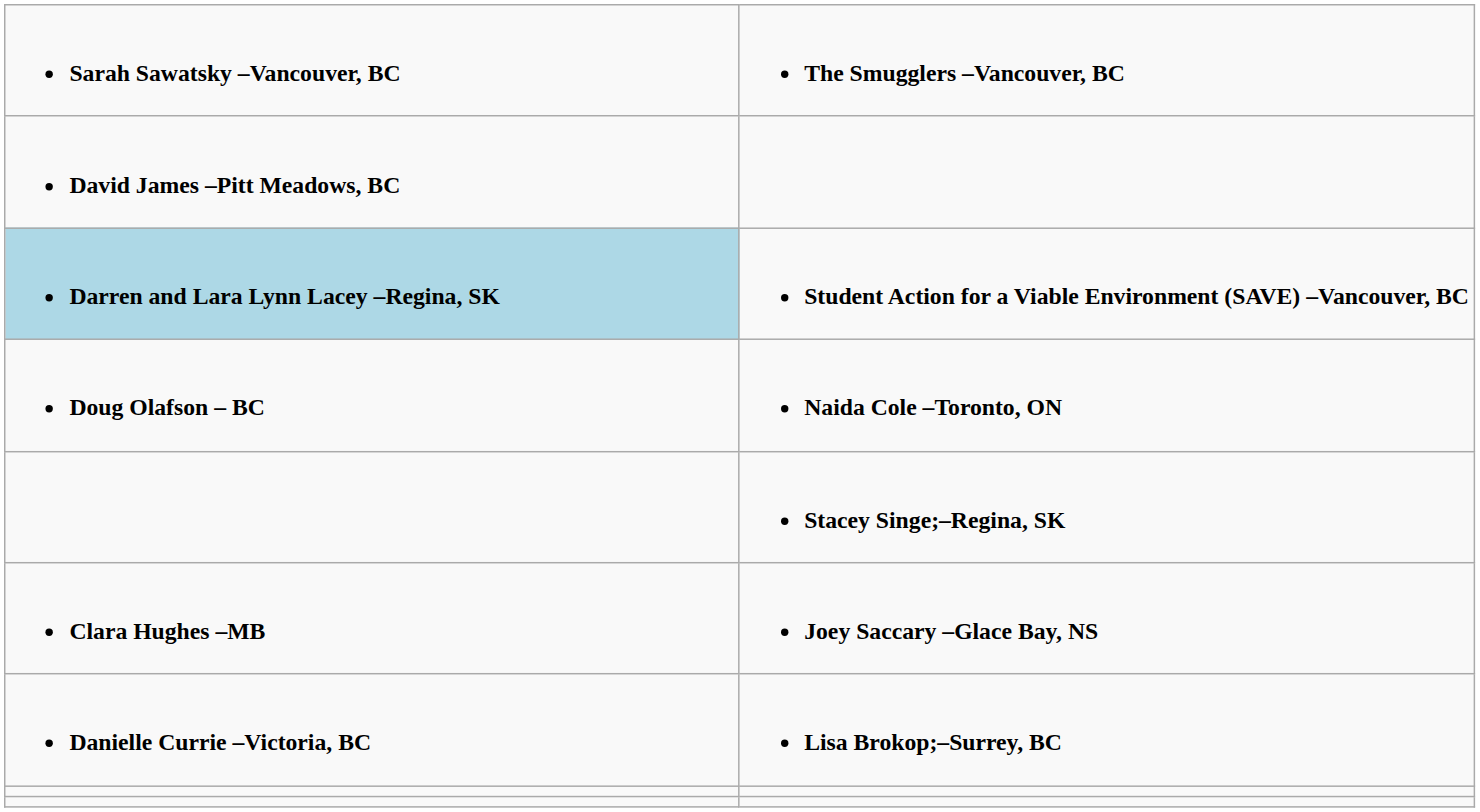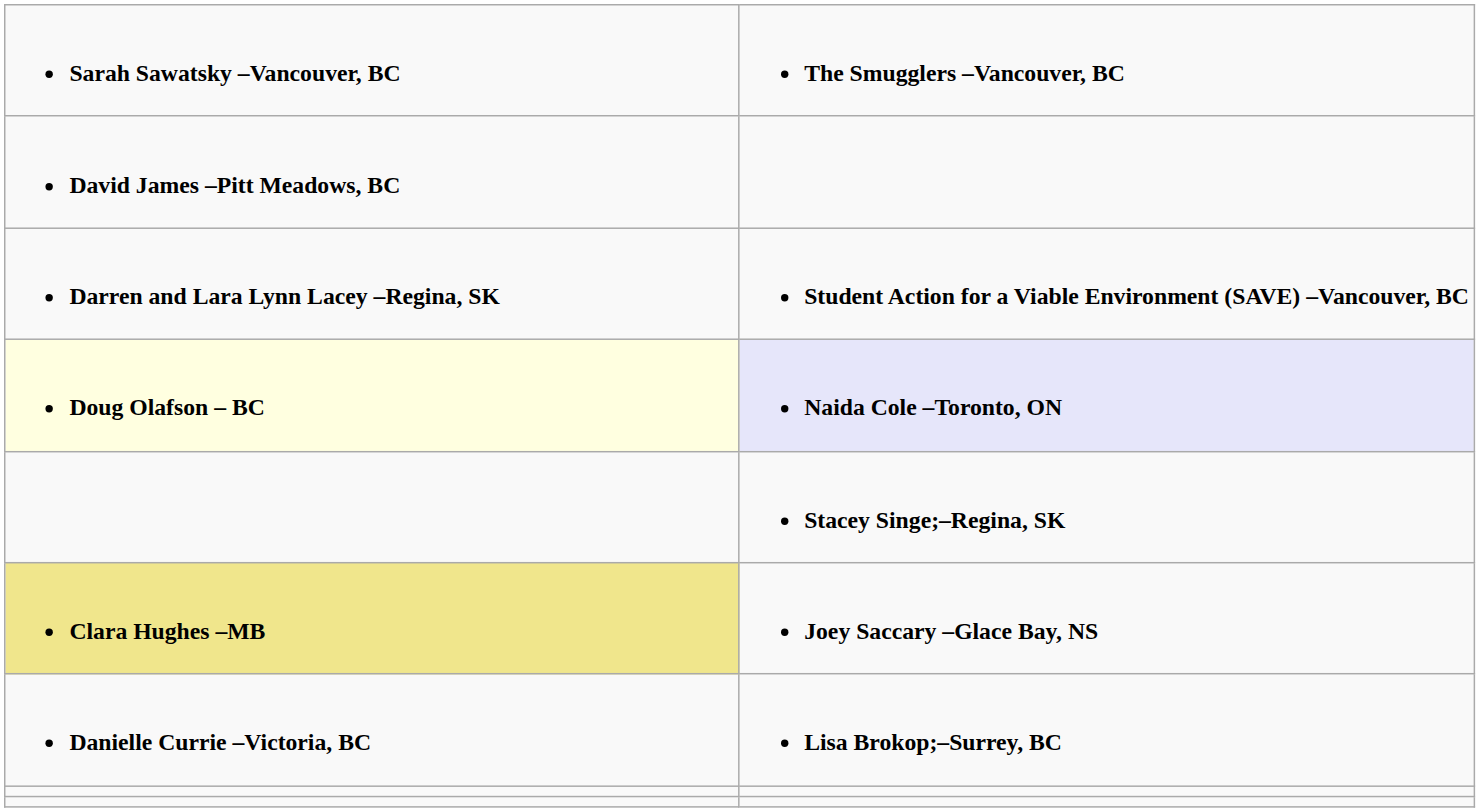(372, 297) lightblue background -> (372, 297) no background
(372, 409) no background -> (372, 409) lightyellow background
(1107, 409) no background -> (1107, 409) lavender background
(372, 632) no background -> (372, 632) khaki background
